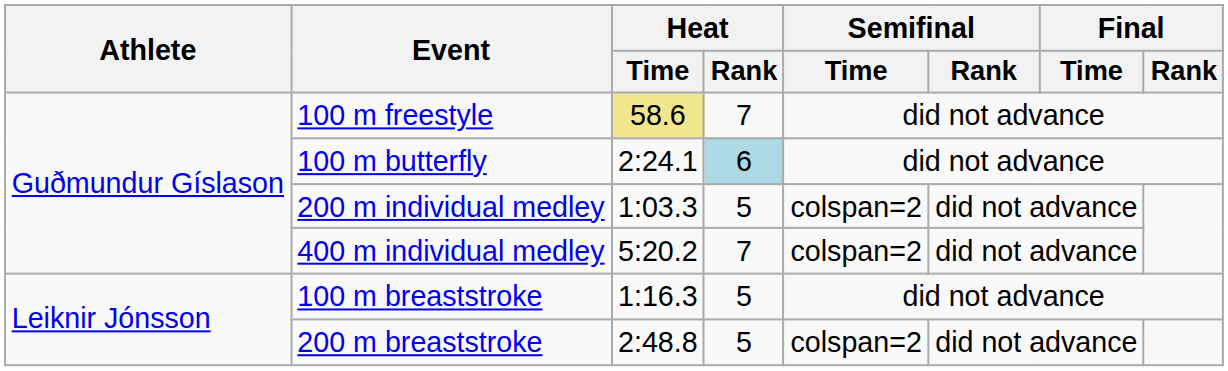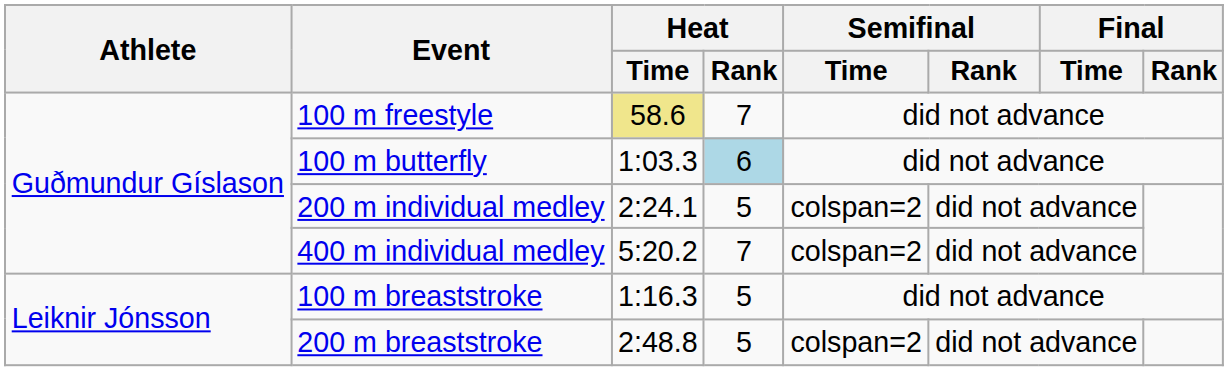(658, 161) 2:24.1 -> (658, 161) 1:03.3
(658, 207) 1:03.3 -> (658, 207) 2:24.1
